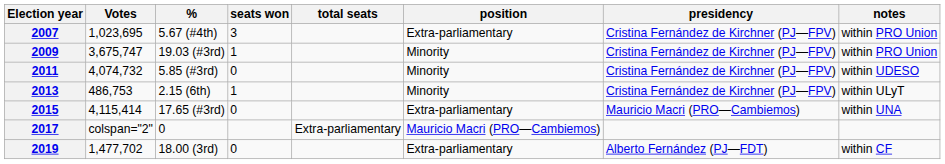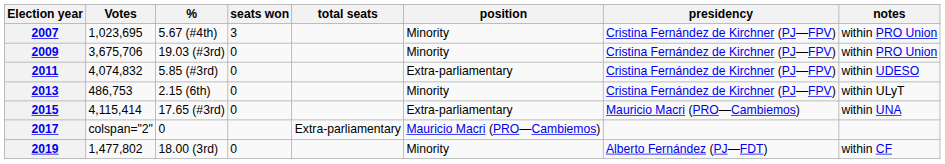(460, 33) Extra-parliamentary -> (428, 33) Minority
(116, 52) 3,675,747 -> (116, 52) 3,675,706
(234, 52) 1 -> (234, 52) 0
(116, 71) 4,074,732 -> (116, 71) 4,074,832
(428, 71) Minority -> (460, 71) Extra-parliamentary
(234, 91) 1 -> (234, 91) 0
(116, 149) 1,477,702 -> (116, 149) 1,477,802
(460, 149) Extra-parliamentary -> (428, 149) Minority
